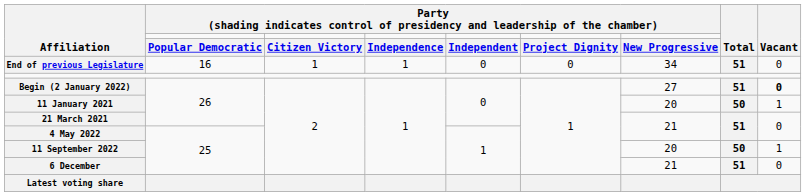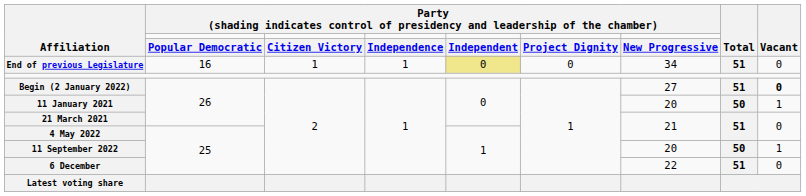(483, 64) no background -> (483, 64) khaki background
(671, 166) 21 -> (671, 166) 22
